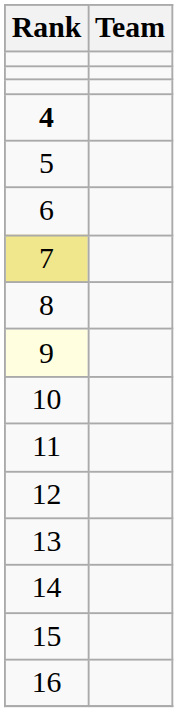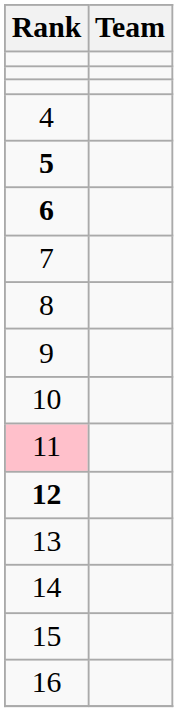(47, 116) bold -> (47, 116) normal
(47, 163) normal -> (47, 163) bold
(47, 210) normal -> (47, 210) bold
(47, 258) khaki background -> (47, 258) no background
(47, 352) lightyellow background -> (47, 352) no background
(47, 446) no background -> (47, 446) pink background
(47, 494) normal -> (47, 494) bold
